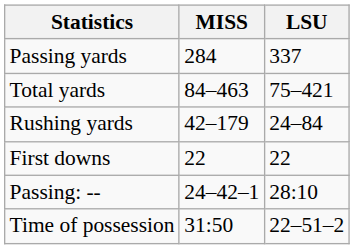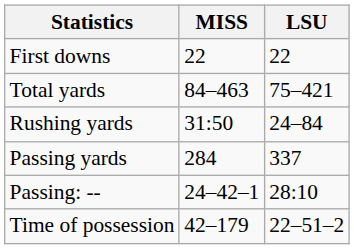rows swapped: (60, 157) <-> (68, 55)
(216, 123) 42–179 -> (209, 123) 31:50
(209, 225) 31:50 -> (216, 225) 42–179
